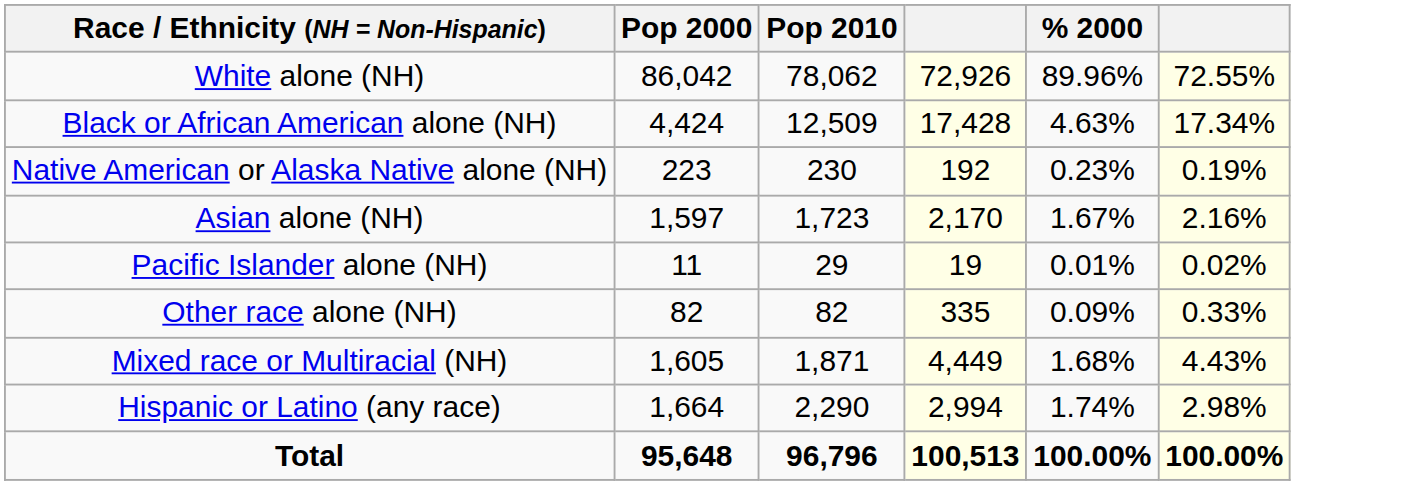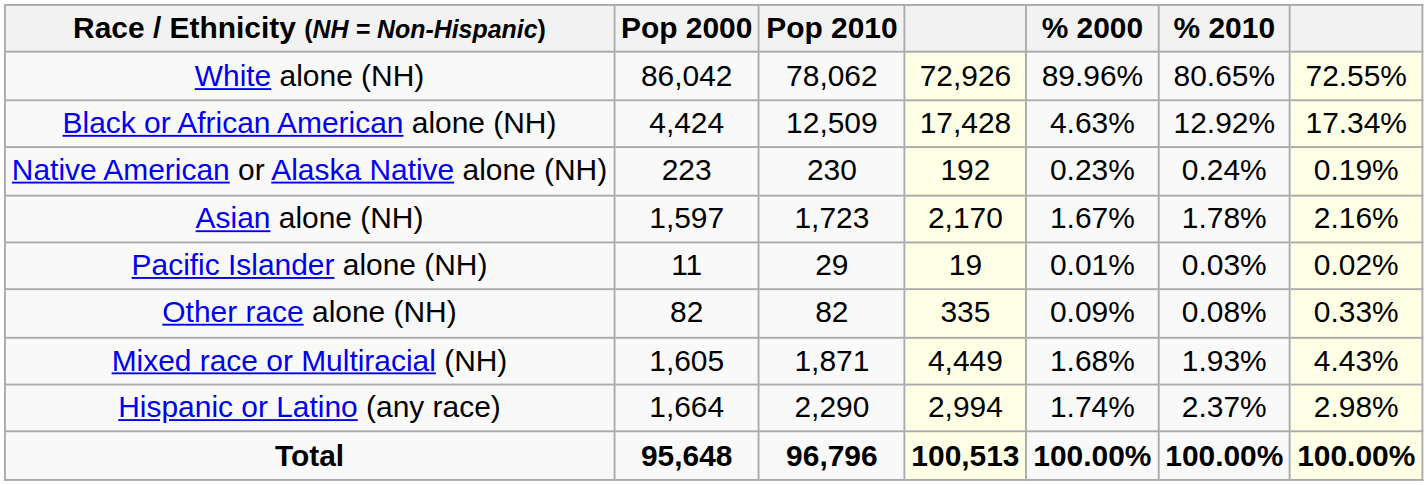+ column: (1224, 28)
